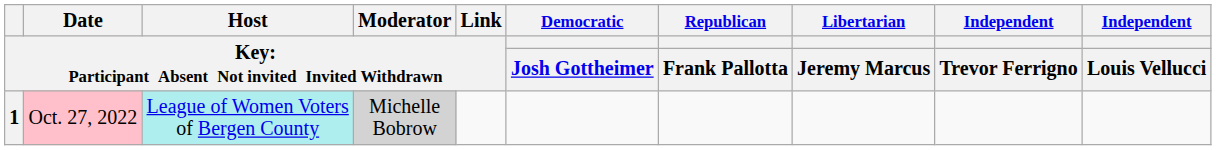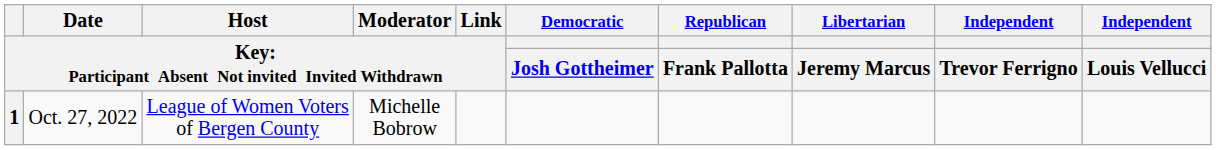(83, 117) pink background -> (83, 117) no background
(248, 117) paleturquoise background -> (248, 117) no background
(405, 117) lightgrey background -> (405, 117) no background
